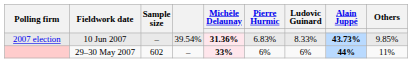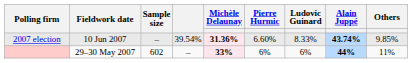(265, 40) 6.83% -> (265, 40) 6.60%
(346, 40) 43.73% -> (346, 40) 43.74%
